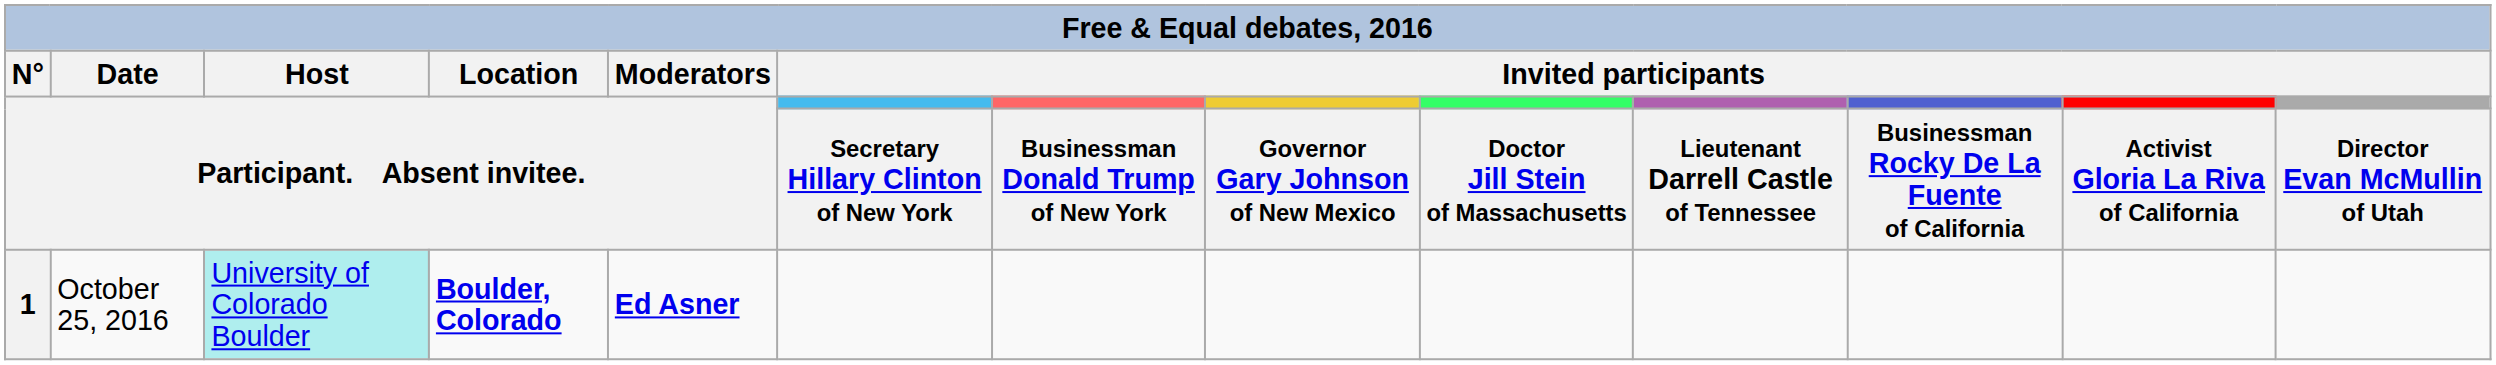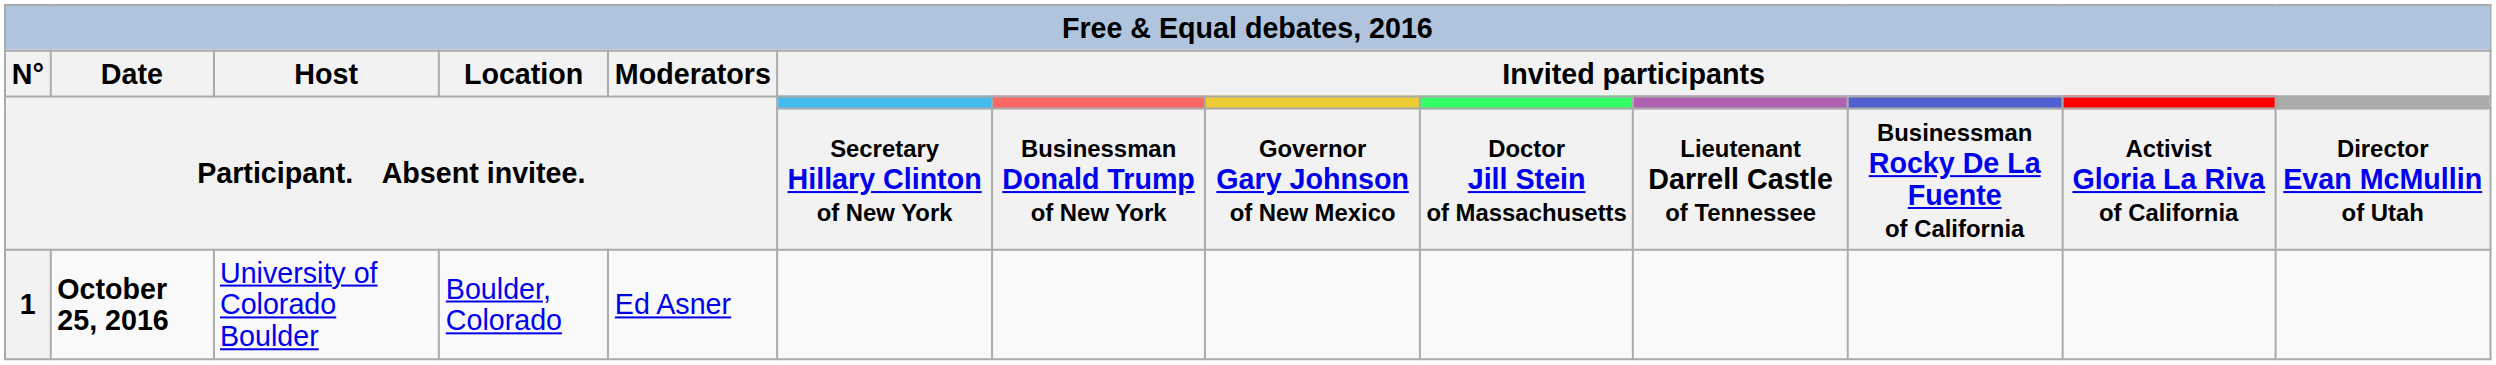(113, 305) normal -> (113, 305) bold
(290, 305) paleturquoise background -> (299, 305) no background
(499, 305) bold -> (504, 305) normal
(677, 305) bold -> (673, 305) normal
